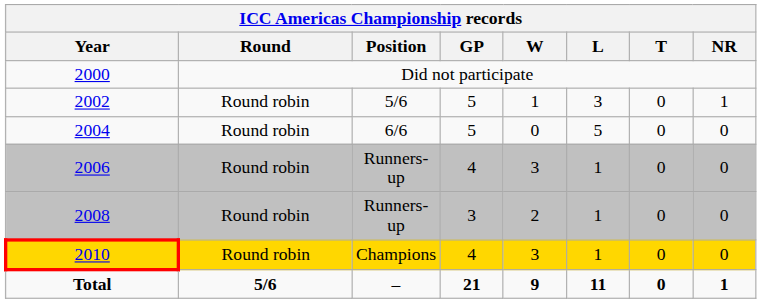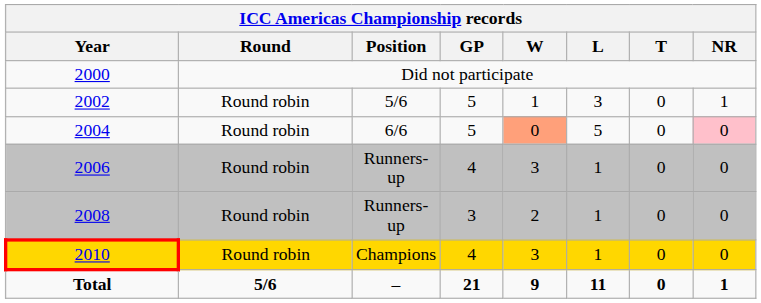(535, 130) no background -> (535, 130) lightsalmon background
(724, 130) no background -> (724, 130) pink background
